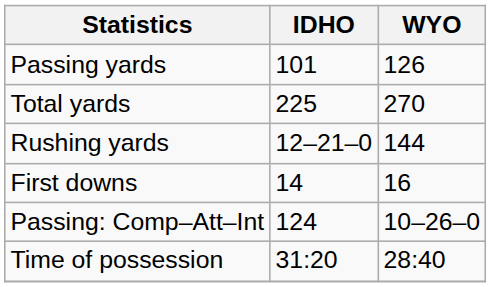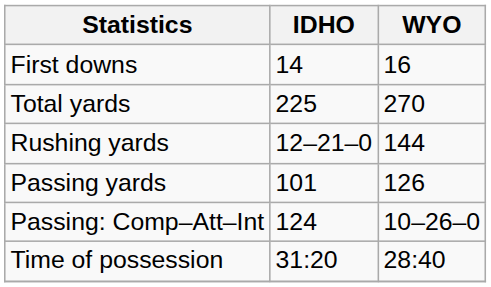rows swapped: (74, 182) <-> (88, 64)
